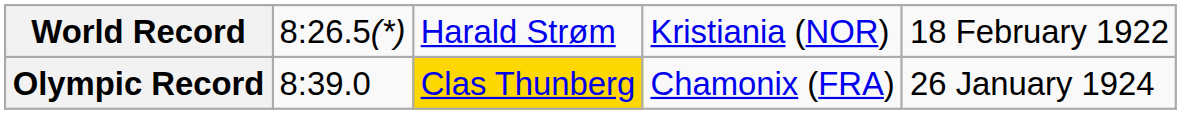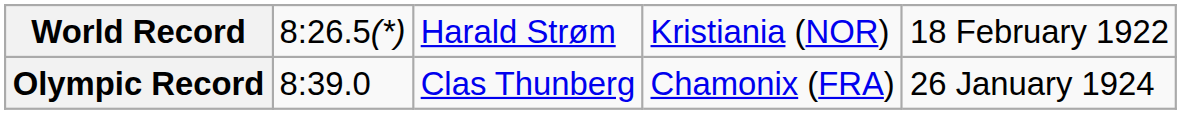(528, 83) gold background -> (528, 83) no background
